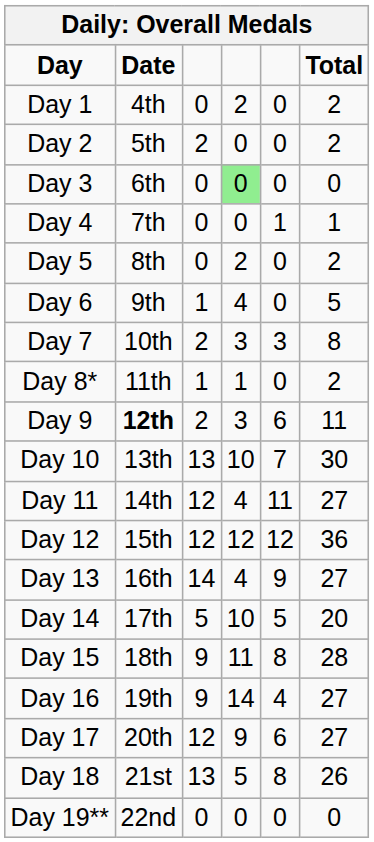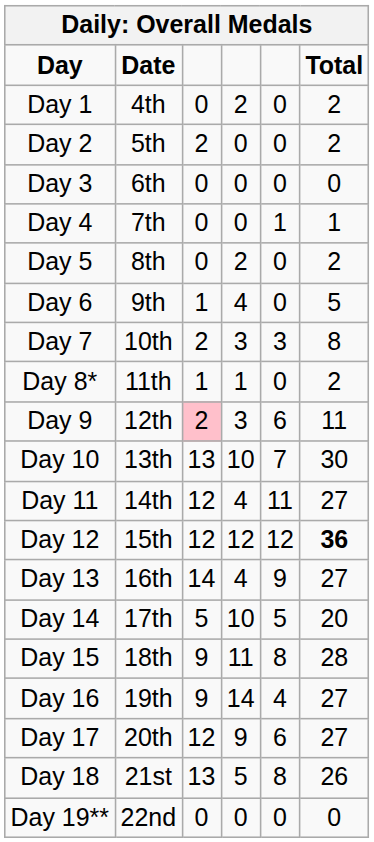(241, 183) lightgreen background -> (241, 183) no background
(148, 421) bold -> (148, 421) normal
(201, 421) no background -> (201, 421) pink background
(334, 539) normal -> (334, 539) bold
